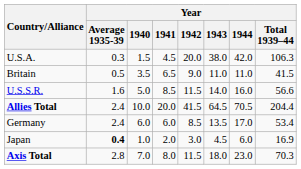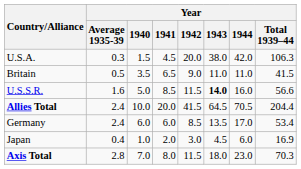(218, 90) normal -> (218, 90) bold
(118, 139) bold -> (118, 139) normal
